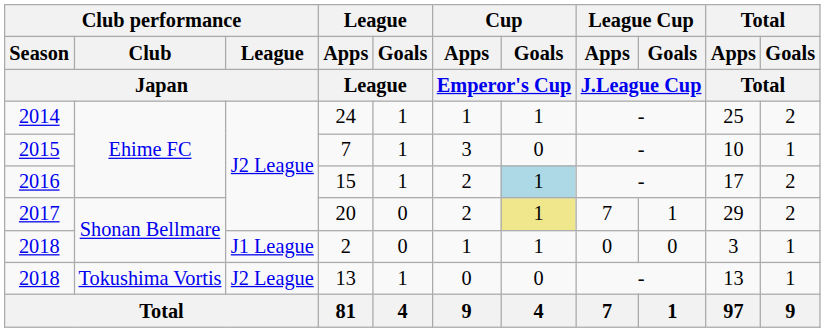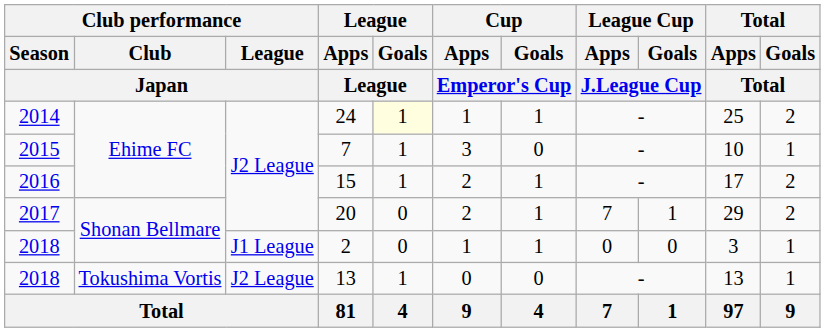(403, 117) no background -> (403, 117) lightyellow background
(539, 181) lightblue background -> (539, 181) no background
(539, 213) khaki background -> (539, 213) no background
